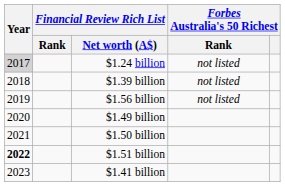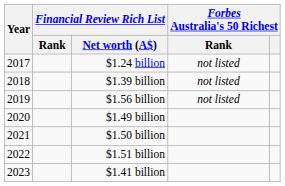(19, 63) lightgrey background -> (19, 63) no background
(19, 154) bold -> (19, 154) normal
